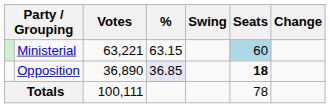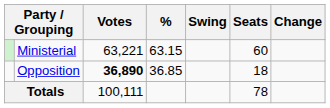(261, 50) lightblue background -> (261, 50) no background
(123, 71) normal -> (123, 71) bold
(166, 71) lavender background -> (166, 71) no background
(261, 71) bold -> (261, 71) normal
